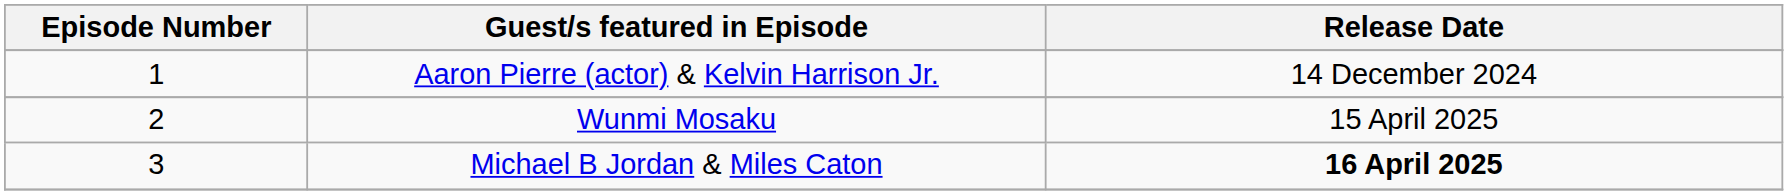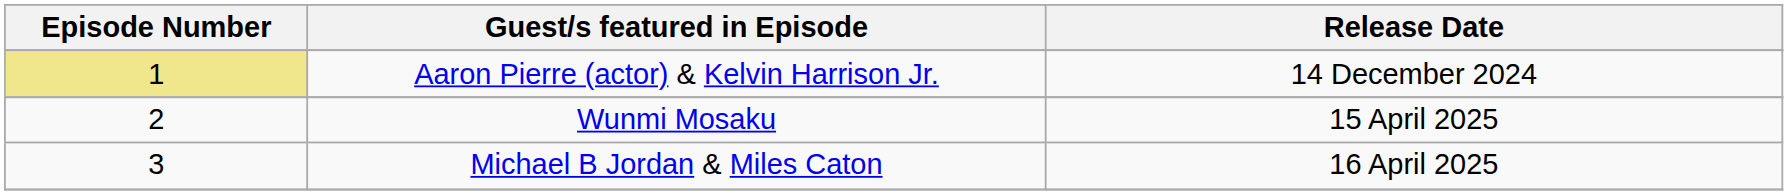(156, 73) no background -> (156, 73) khaki background
(1414, 165) bold -> (1414, 165) normal
